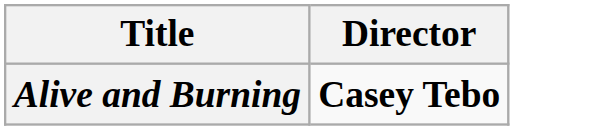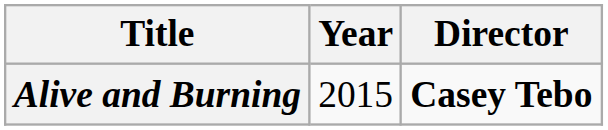+ column: (356, 34)
